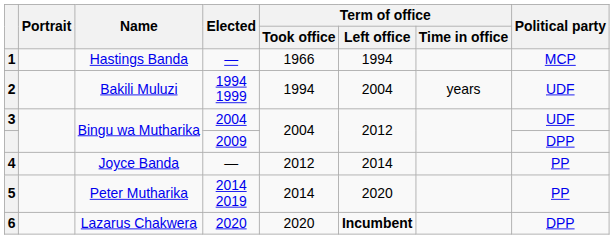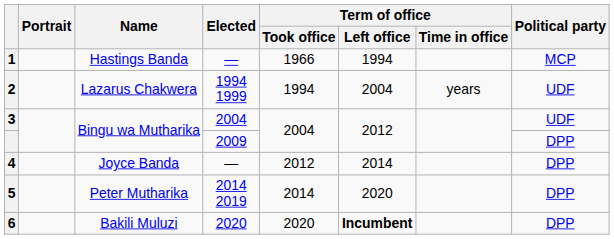(139, 89) Bakili Muluzi -> (139, 89) Lazarus Chakwera
(560, 163) PP -> (560, 163) DPP
(560, 193) PP -> (560, 193) DPP
(139, 223) Lazarus Chakwera -> (139, 223) Bakili Muluzi
